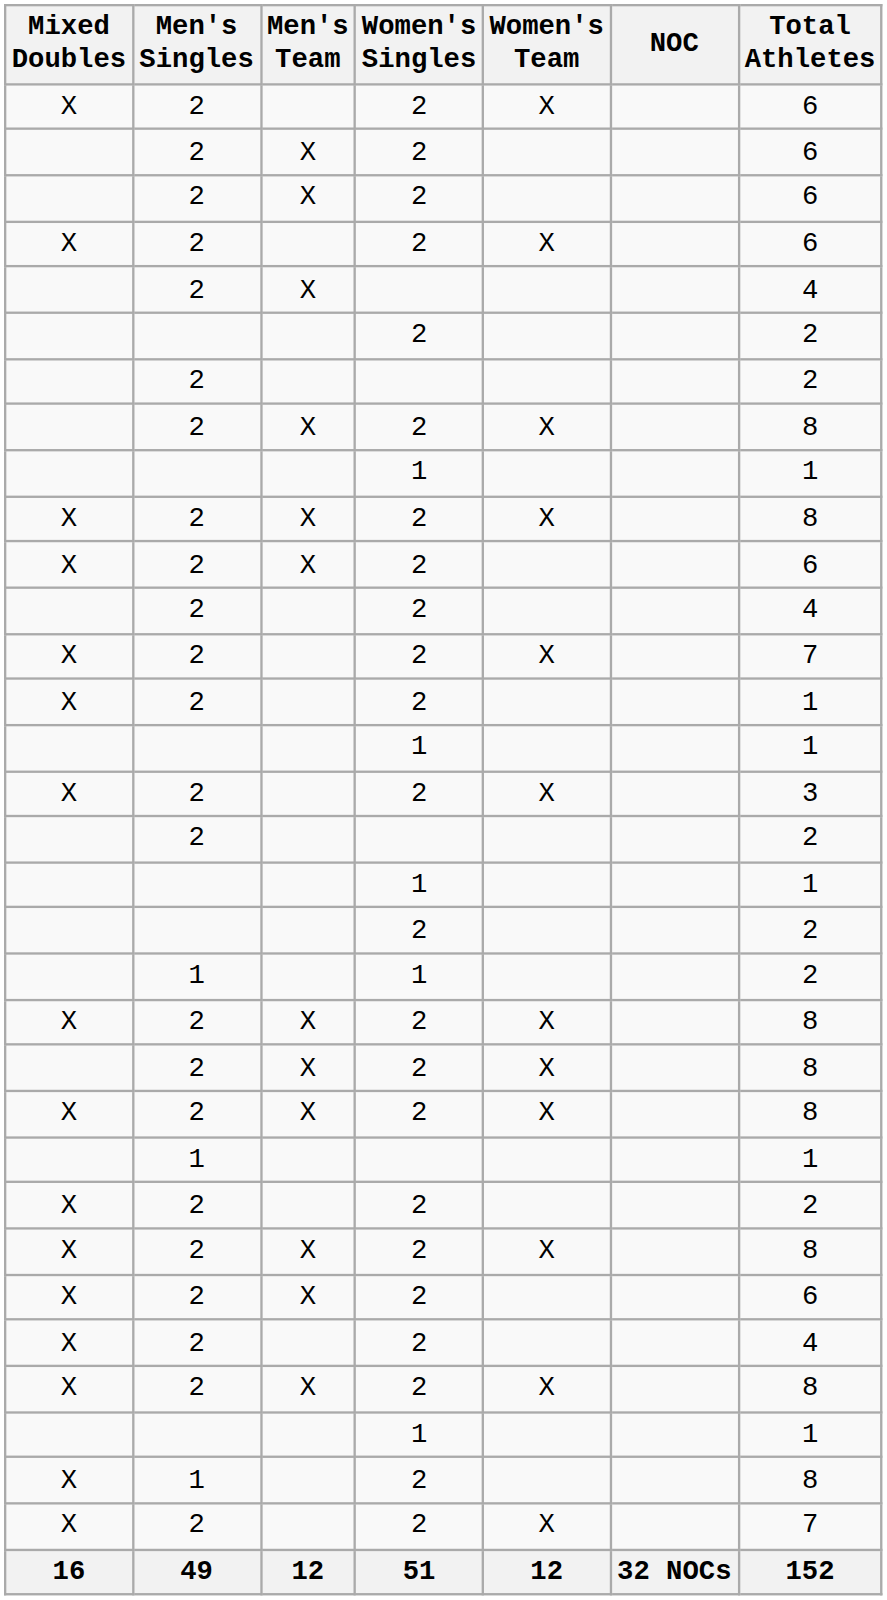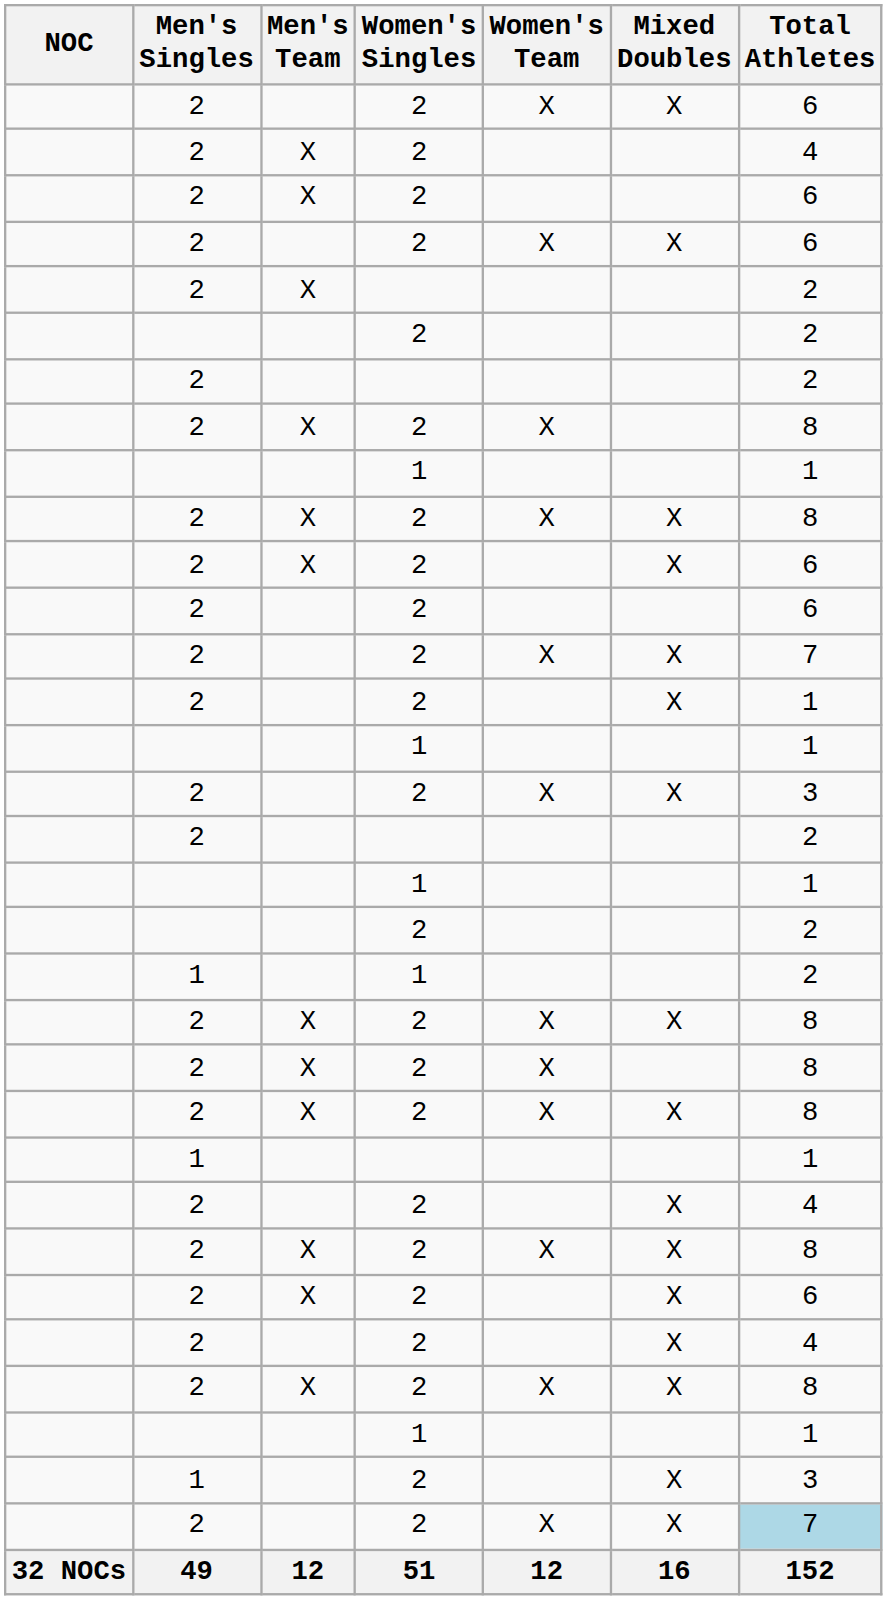columns swapped: (674, 44) <-> (69, 44)
(810, 152) 6 -> (810, 152) 4
(810, 289) 4 -> (810, 289) 2
(810, 610) 4 -> (810, 610) 6
(810, 1205) 2 -> (810, 1205) 4
(810, 1480) 8 -> (810, 1480) 3
(810, 1526) no background -> (810, 1526) lightblue background
